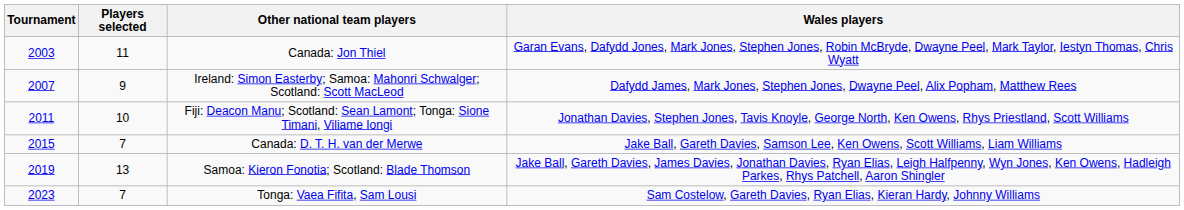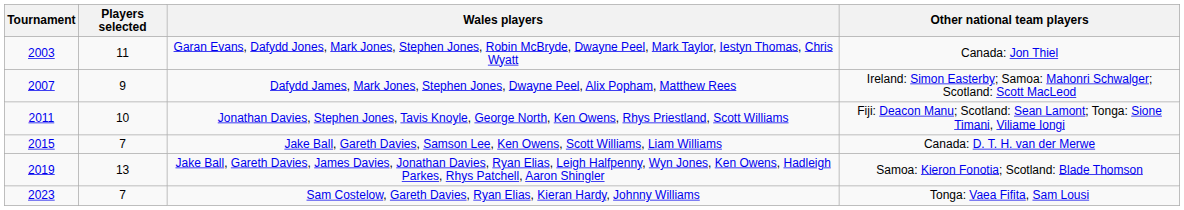columns swapped: (843, 20) <-> (337, 20)
